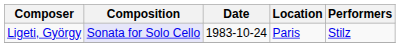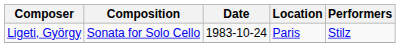(143, 33) lavender background -> (143, 33) no background
